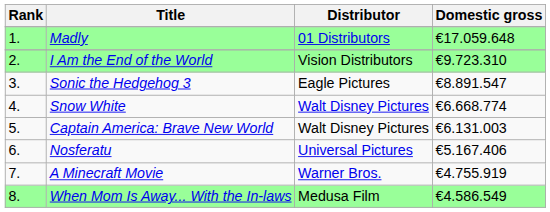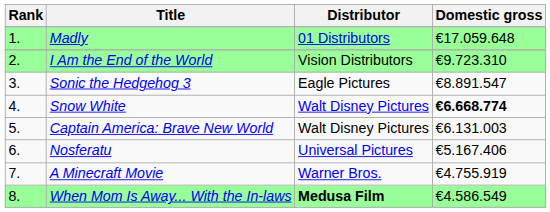(471, 106) normal -> (471, 106) bold
(339, 196) normal -> (341, 196) bold
